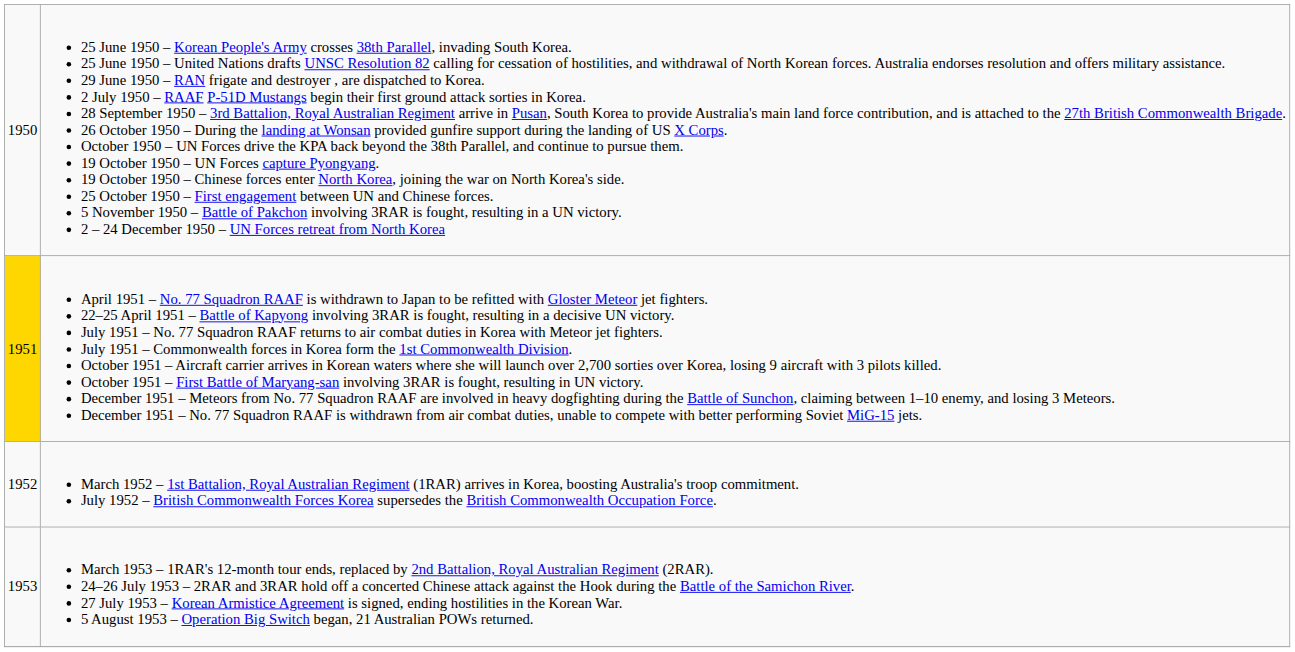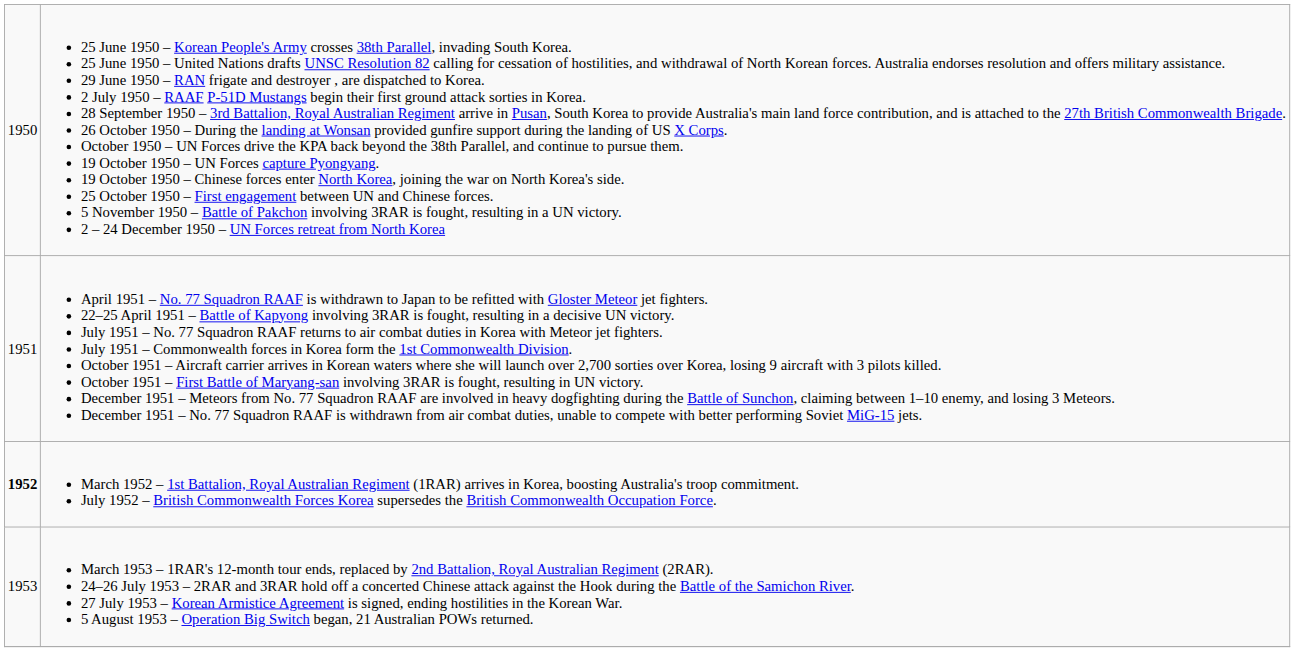(23, 348) gold background -> (23, 348) no background
(23, 484) normal -> (23, 484) bold
